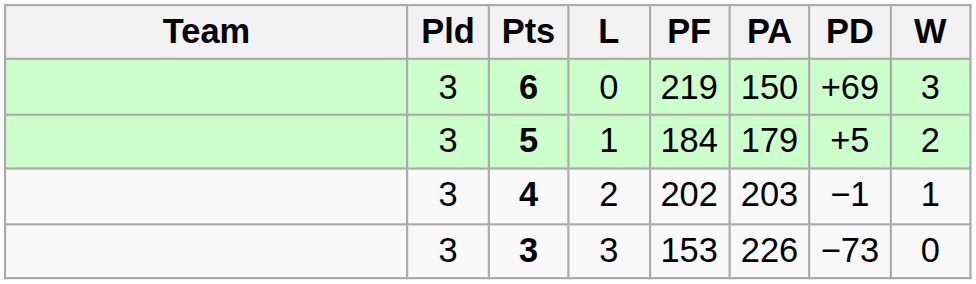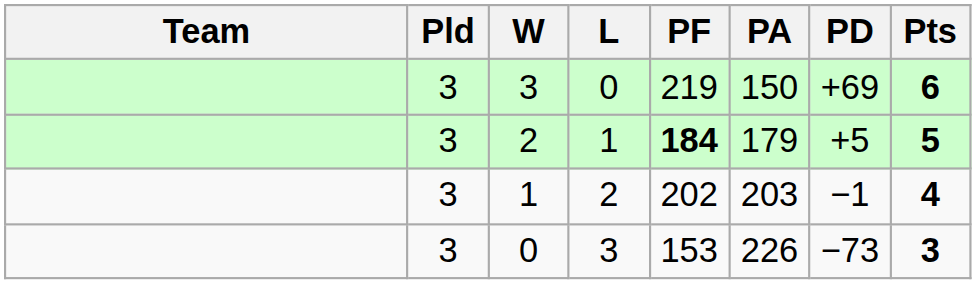columns swapped: (930, 31) <-> (528, 31)
(689, 140) normal -> (689, 140) bold
